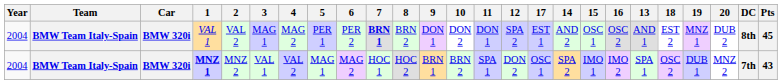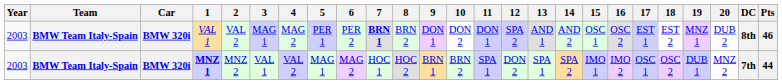columns swapped: (644, 12) <-> (541, 12)
(17, 35) 2004 -> (17, 35) 2003
(768, 35) 45 -> (768, 35) 46
(17, 64) 2004 -> (17, 64) 2003
(768, 64) 43 -> (768, 64) 44
